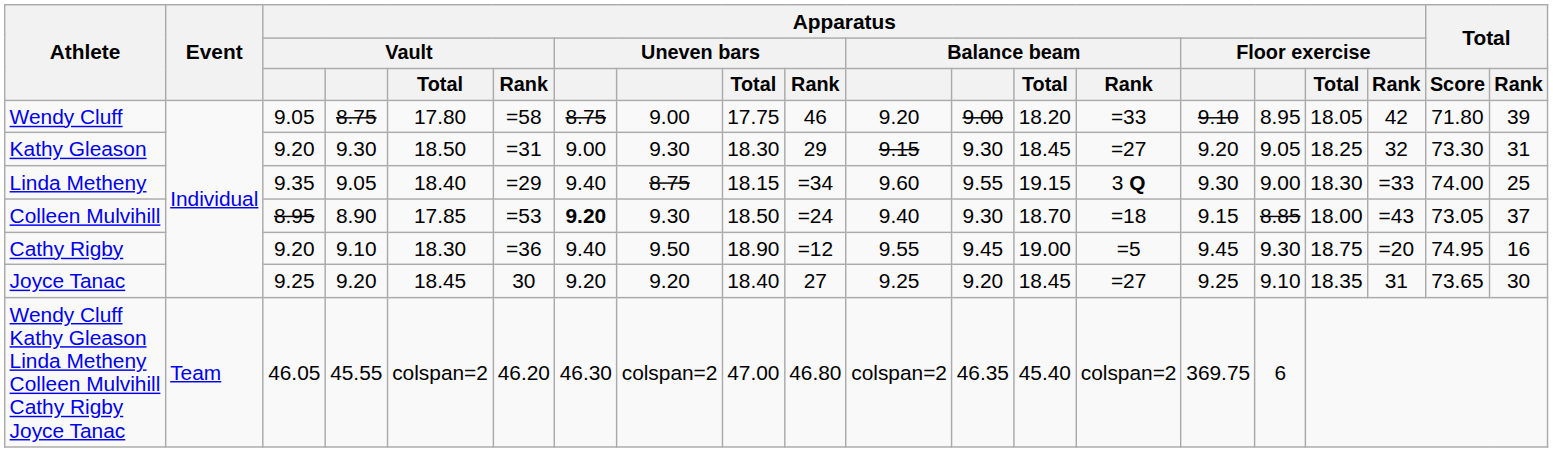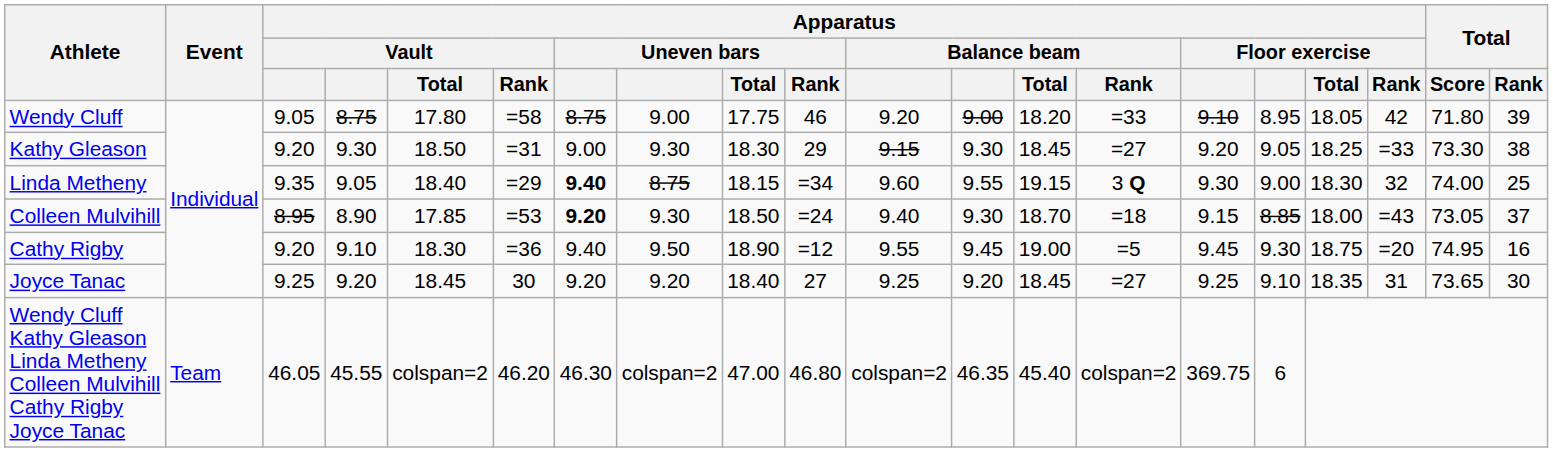(1396, 150) 32 -> (1396, 150) =33
(1519, 150) 31 -> (1519, 150) 38
(586, 183) normal -> (586, 183) bold
(1396, 183) =33 -> (1396, 183) 32
